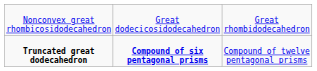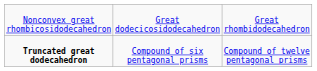(168, 56) bold -> (168, 56) normal
